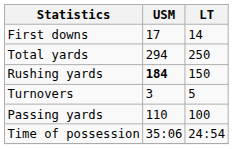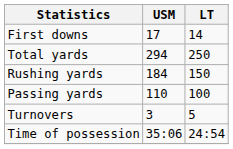(157, 74) bold -> (157, 74) normal
rows swapped: (55, 114) <-> (40, 94)
